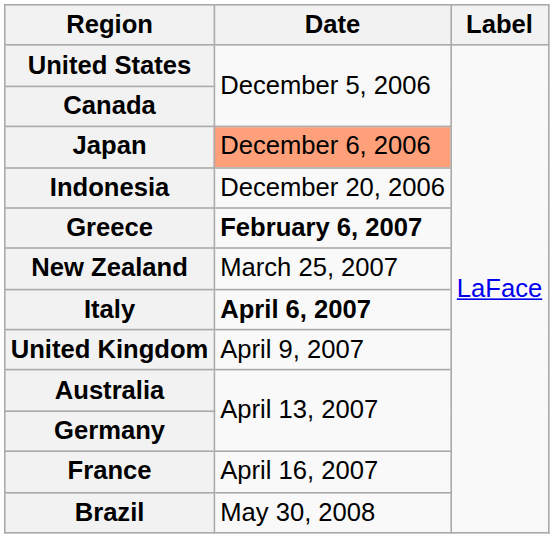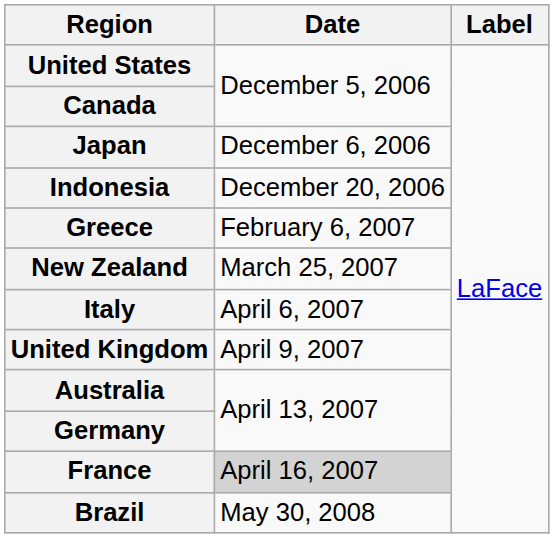(325, 146) lightsalmon background -> (325, 146) no background
(321, 227) bold -> (318, 227) normal
(296, 308) bold -> (292, 308) normal
(299, 471) no background -> (299, 471) lightgrey background
